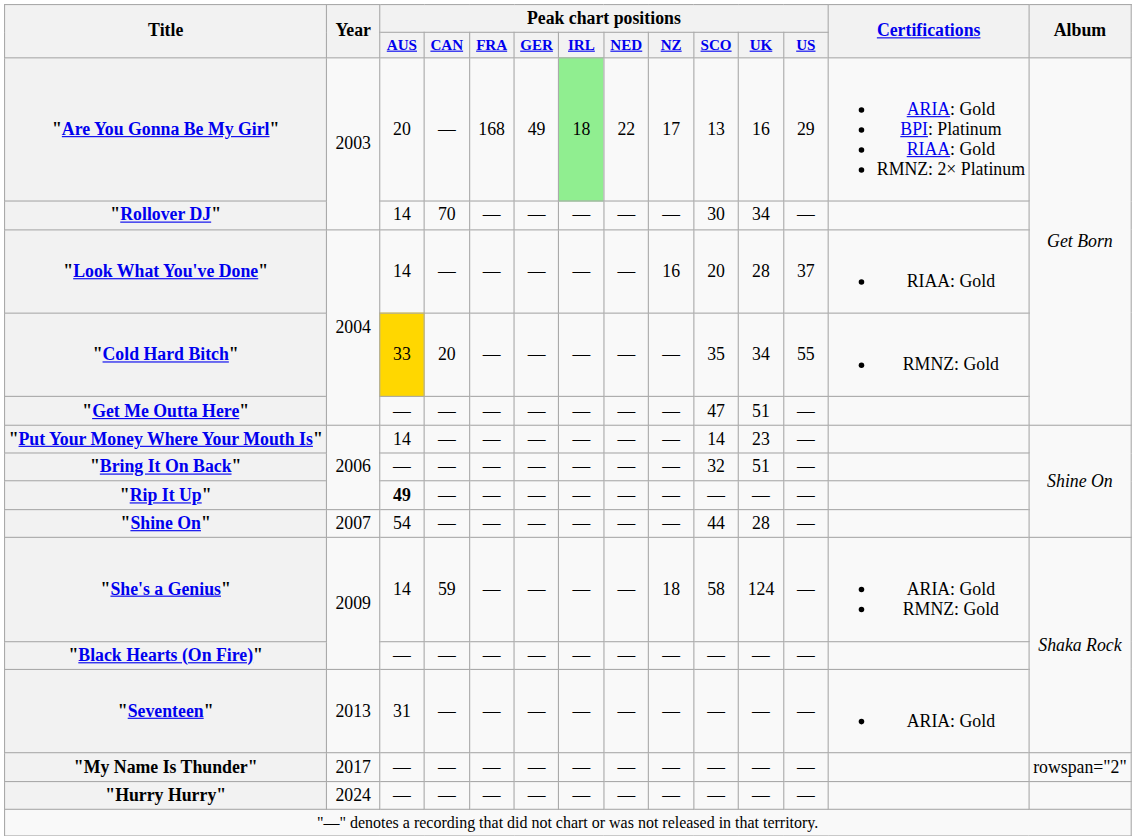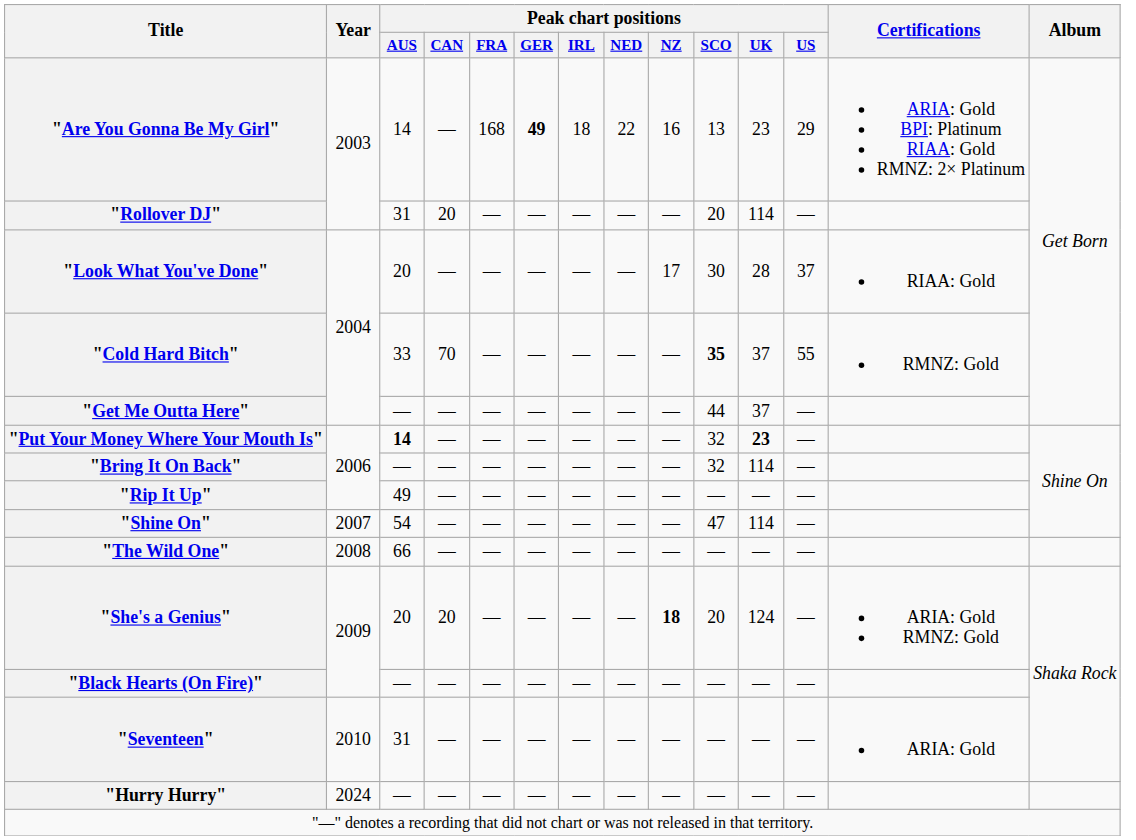(402, 129) 20 -> (402, 129) 14
(537, 129) normal -> (537, 129) bold
(581, 129) lightgreen background -> (581, 129) no background
(671, 129) 17 -> (671, 129) 16
(761, 129) 16 -> (761, 129) 23
(402, 215) 14 -> (402, 215) 31
(447, 215) 70 -> (447, 215) 20
(716, 215) 30 -> (716, 215) 20
(761, 215) 34 -> (761, 215) 114
(402, 271) 14 -> (402, 271) 20
(671, 271) 16 -> (671, 271) 17
(716, 271) 20 -> (716, 271) 30
(402, 354) gold background -> (402, 354) no background
(447, 354) 20 -> (447, 354) 70
(716, 354) normal -> (716, 354) bold
(761, 354) 34 -> (761, 354) 37
(716, 410) 47 -> (716, 410) 44
(761, 410) 51 -> (761, 410) 37
(402, 438) normal -> (402, 438) bold
(716, 438) 14 -> (716, 438) 32
(761, 438) normal -> (761, 438) bold
(761, 467) 51 -> (761, 467) 114
(402, 495) bold -> (402, 495) normal
(716, 523) 44 -> (716, 523) 47
(761, 523) 28 -> (761, 523) 114
+ row: (166, 551)
(402, 589) 14 -> (402, 617) 20
(447, 589) 59 -> (447, 617) 20
(671, 589) normal -> (671, 617) bold
(716, 589) 58 -> (716, 617) 20
(353, 711) 2013 -> (353, 739) 2010
- row: (166, 767)
